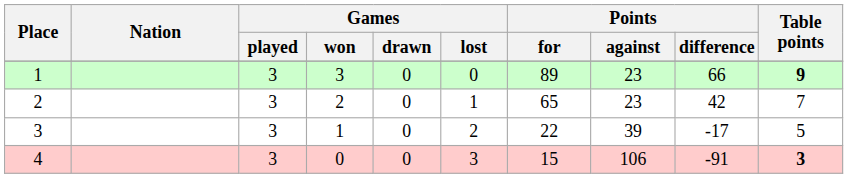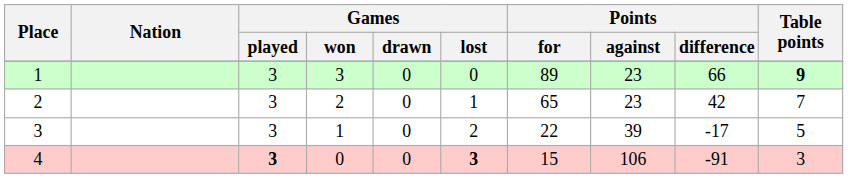(273, 159) normal -> (273, 159) bold
(474, 159) normal -> (474, 159) bold
(801, 159) bold -> (801, 159) normal
